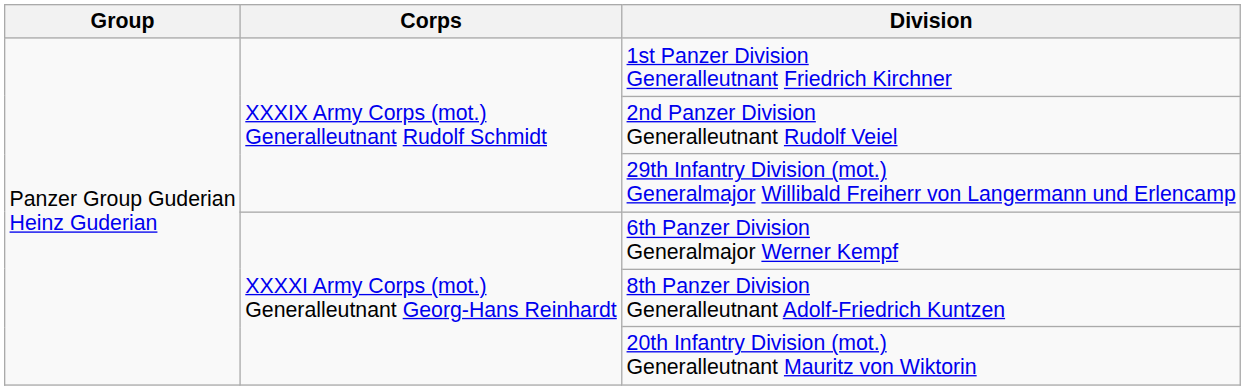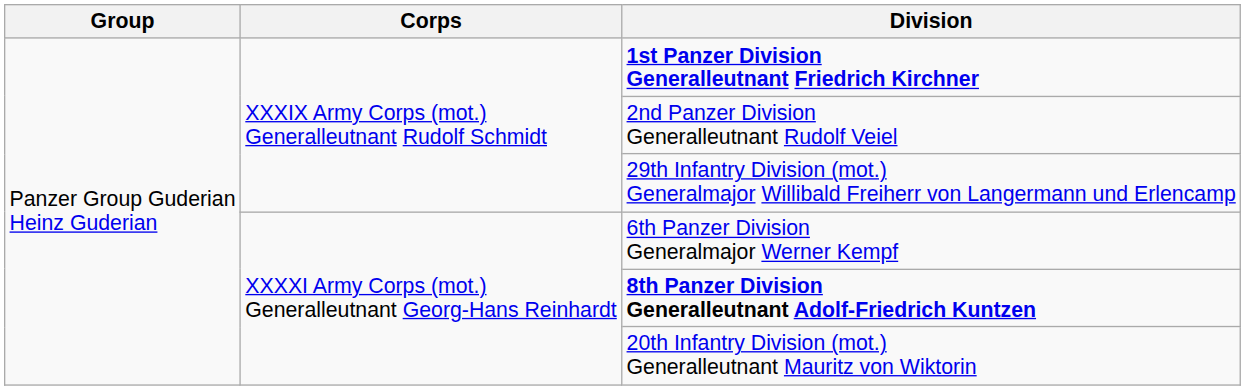(789, 67) normal -> (803, 67) bold
(816, 297) normal -> (831, 297) bold
